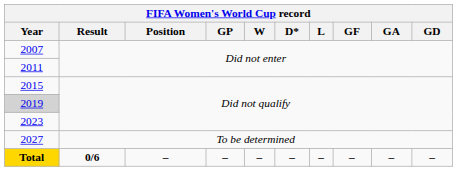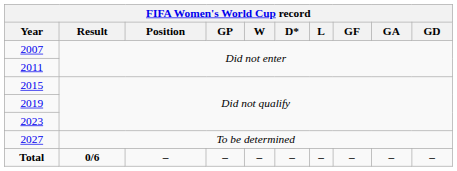(32, 103) lightgrey background -> (32, 103) no background
(32, 157) gold background -> (32, 157) no background
